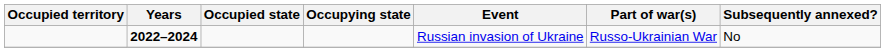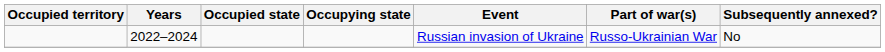(164, 36) bold -> (164, 36) normal
